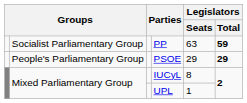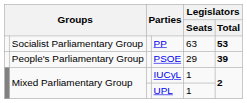(223, 43) 59 -> (223, 43) 53
(223, 59) 29 -> (223, 59) 39
(189, 75) 8 -> (189, 75) 1
